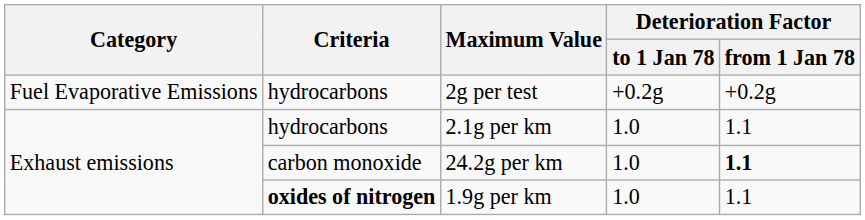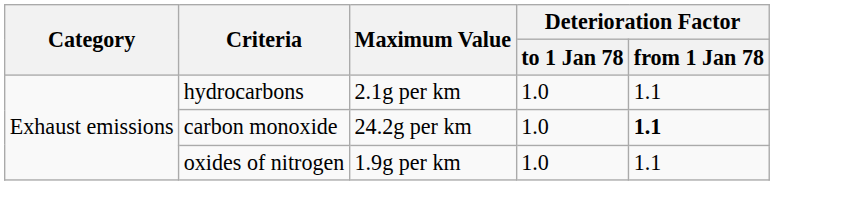- row: (492, 92)
(352, 197) bold -> (264, 162) normal
